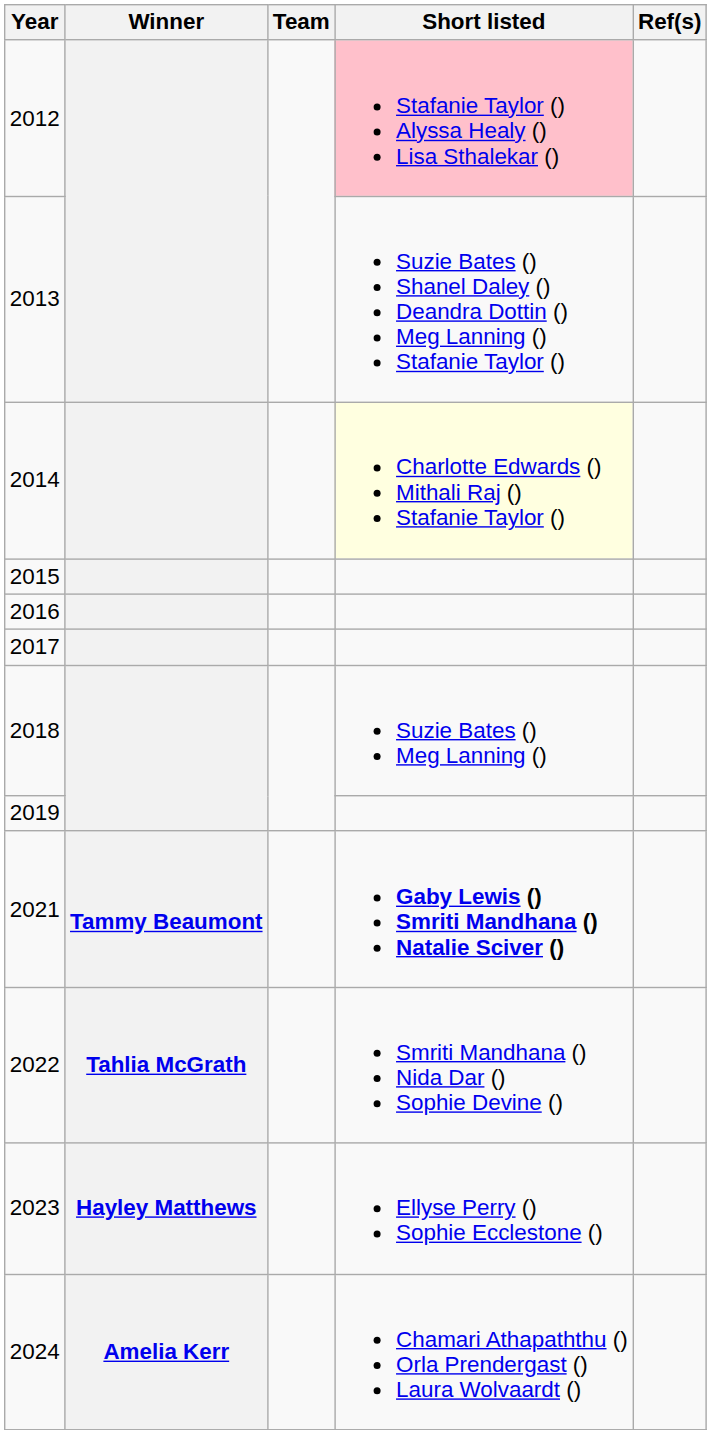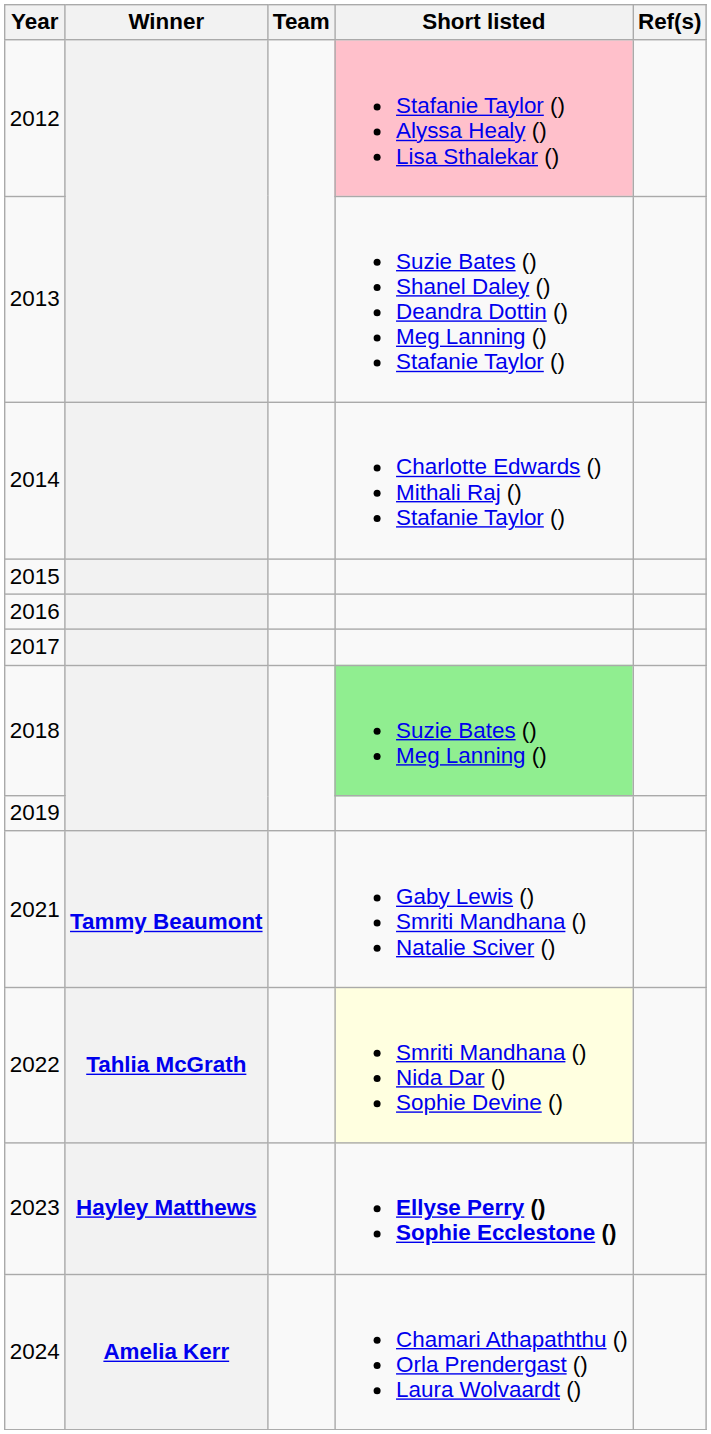(484, 493) lightyellow background -> (484, 493) no background
(484, 743) no background -> (484, 743) lightgreen background
(484, 922) bold -> (484, 922) normal
(484, 1078) no background -> (484, 1078) lightyellow background
(484, 1221) normal -> (484, 1221) bold
